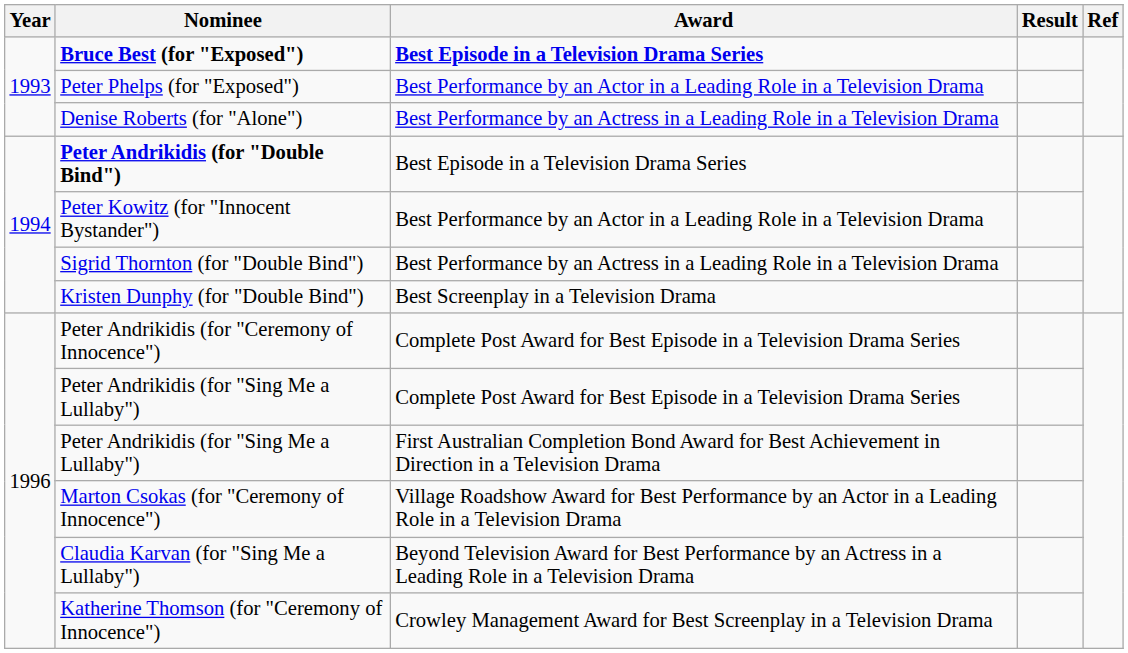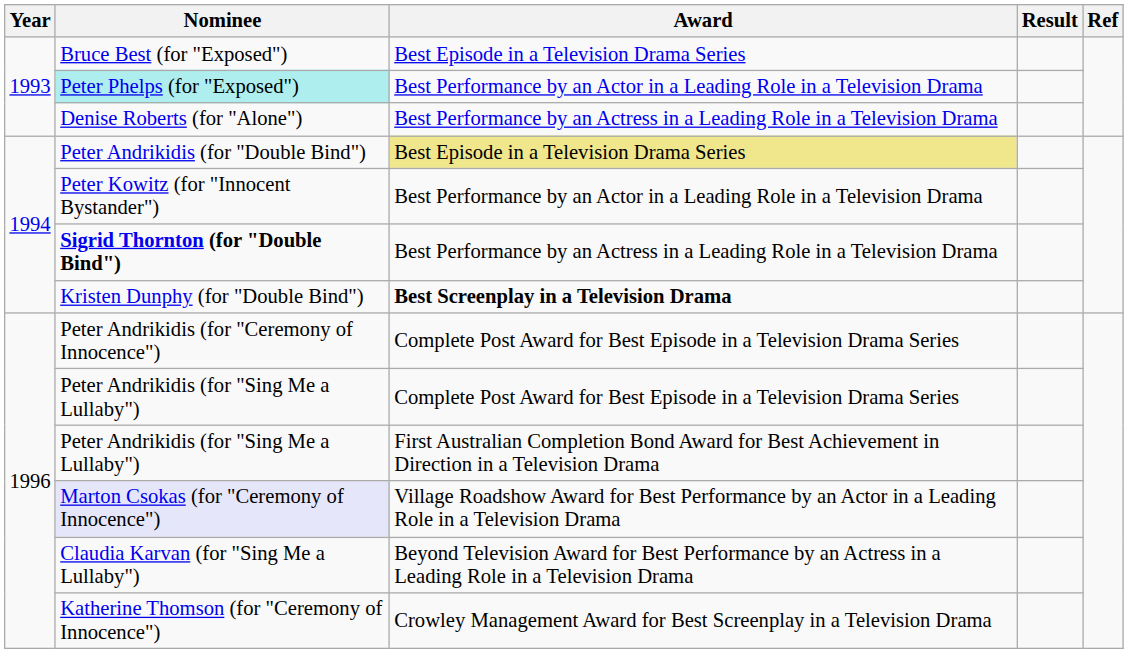(182, 53) bold -> (174, 53) normal
(579, 53) bold -> (570, 53) normal
(180, 86) no background -> (180, 86) paleturquoise background
(192, 163) bold -> (213, 151) normal
(571, 163) no background -> (570, 151) khaki background
(212, 263) normal -> (191, 252) bold
(556, 296) normal -> (563, 296) bold
(202, 508) no background -> (202, 508) lavender background
